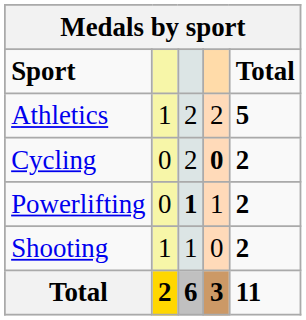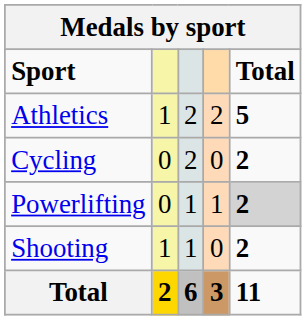(217, 159) bold -> (217, 159) normal
(191, 204) bold -> (191, 204) normal
(243, 204) no background -> (243, 204) lightgrey background
